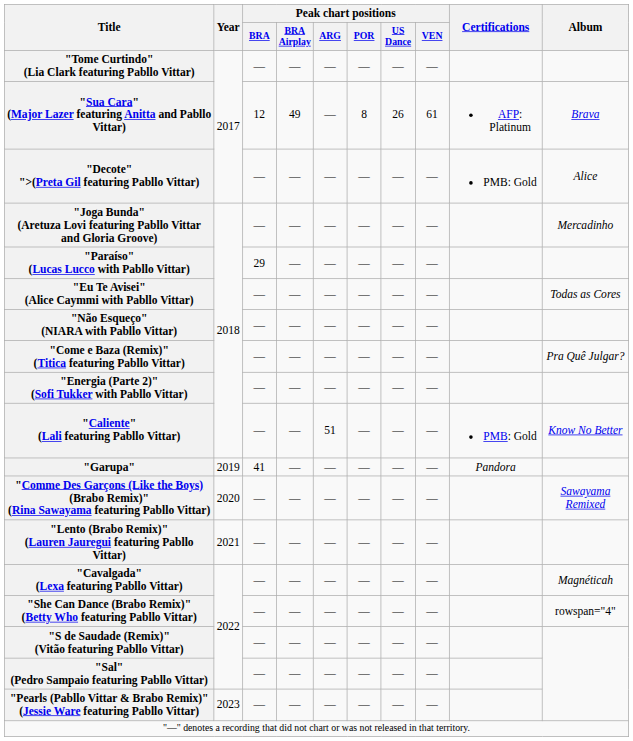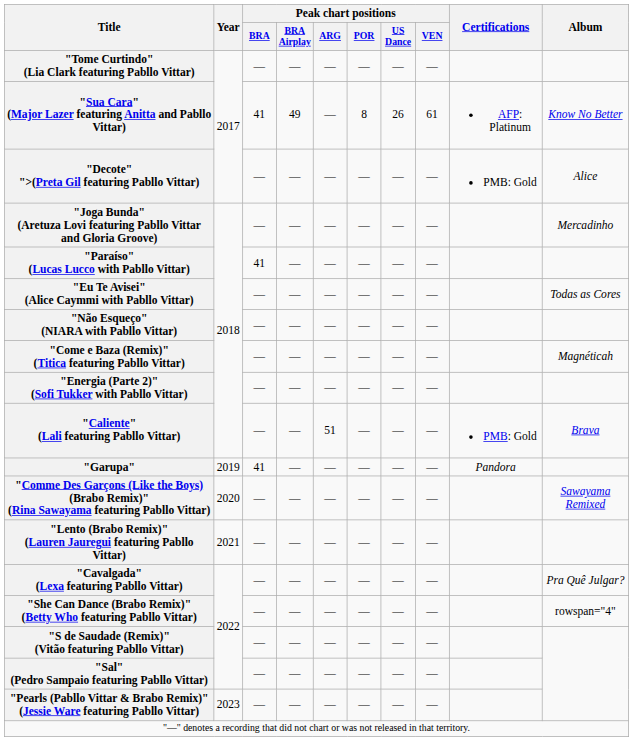(259, 115) 12 -> (259, 115) 41
(585, 115) Brava -> (585, 115) Know No Better
(259, 262) 29 -> (259, 262) 41
(585, 356) Pra Quê Julgar? -> (585, 356) Magnéticah
(585, 430) Know No Better -> (585, 430) Brava
(585, 580) Magnéticah -> (585, 580) Pra Quê Julgar?
